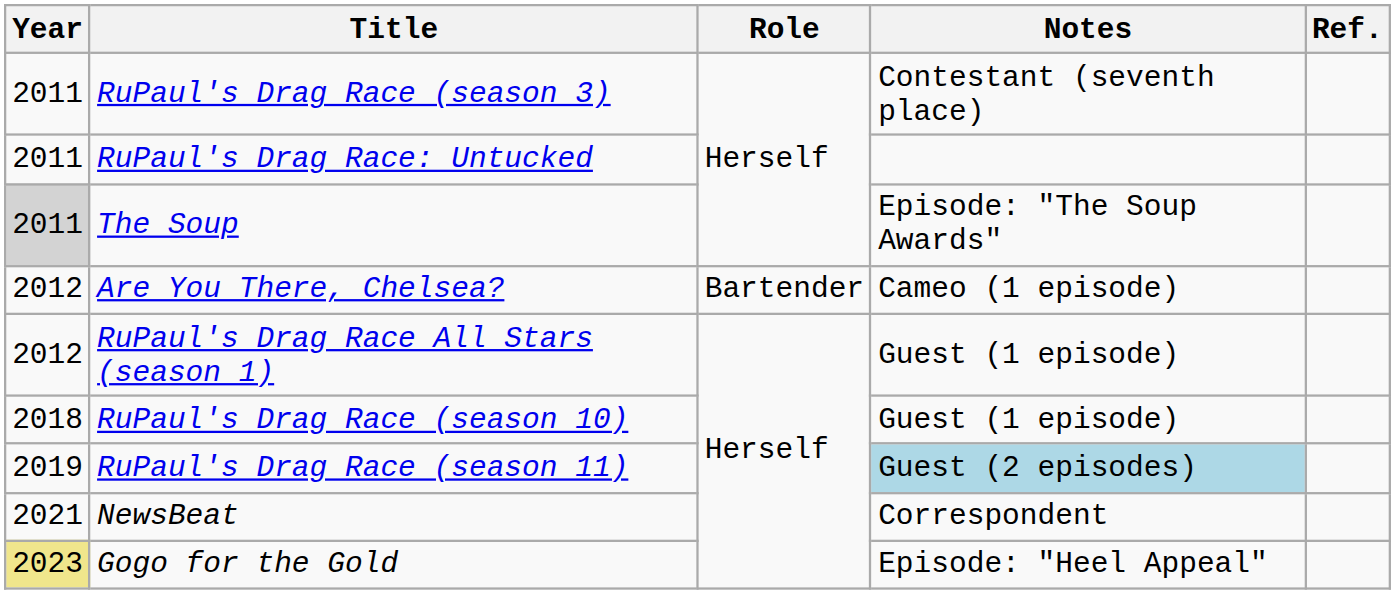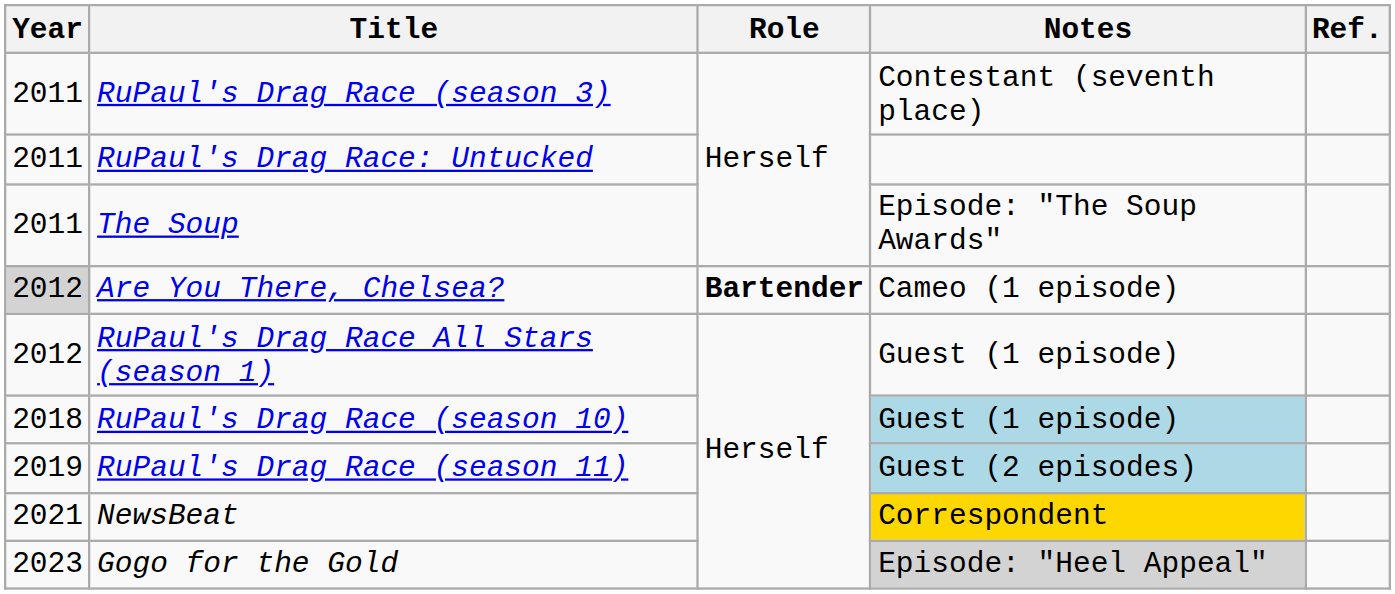(48, 225) lightgrey background -> (48, 225) no background
(48, 290) no background -> (48, 290) lightgrey background
(784, 290) normal -> (784, 290) bold
(1029, 420) no background -> (1029, 420) lightblue background
(993, 516) no background -> (993, 516) gold background
(48, 564) khaki background -> (48, 564) no background
(1073, 564) no background -> (1073, 564) lightgrey background
